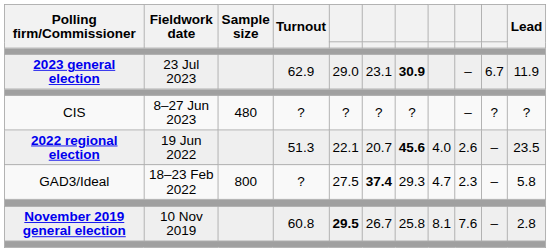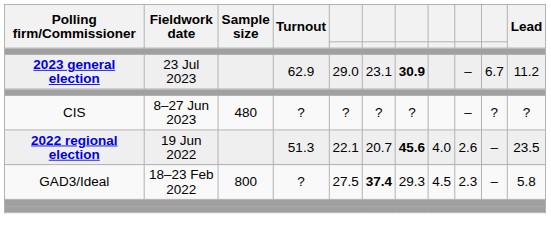(526, 72) 11.9 -> (526, 72) 11.2
(442, 182) 4.7 -> (442, 182) 4.5
- row: (74, 223)
